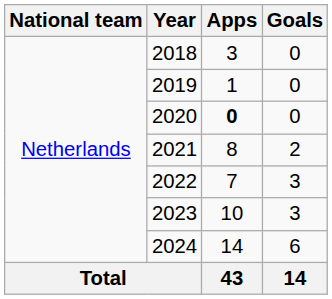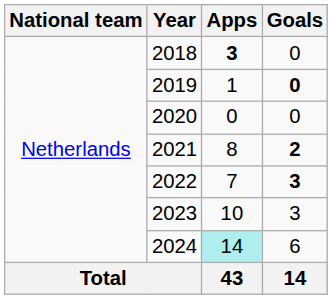(232, 52) normal -> (232, 52) bold
(295, 85) normal -> (295, 85) bold
(232, 117) bold -> (232, 117) normal
(295, 149) normal -> (295, 149) bold
(295, 181) normal -> (295, 181) bold
(232, 246) no background -> (232, 246) paleturquoise background
